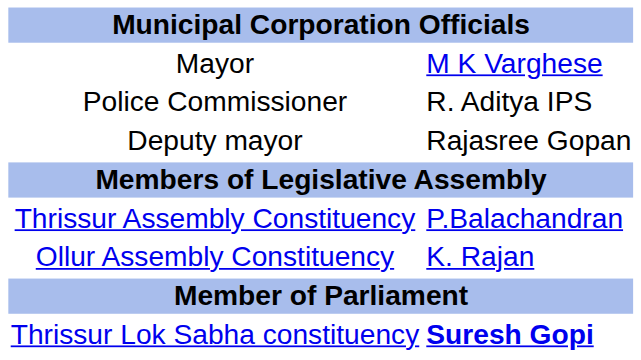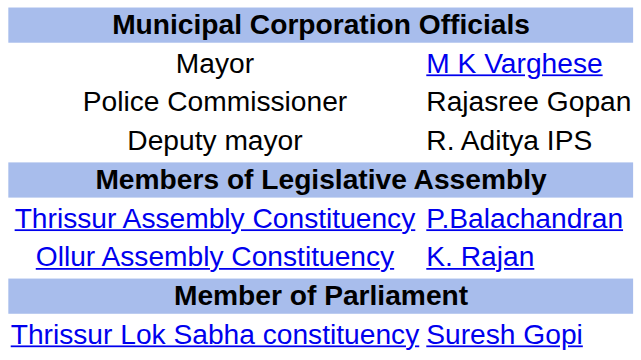(509, 102) R. Aditya IPS -> (529, 102) Rajasree Gopan
(529, 140) Rajasree Gopan -> (509, 140) R. Aditya IPS
(510, 334) bold -> (505, 334) normal
